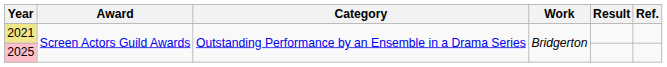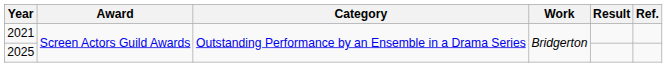(21, 33) khaki background -> (21, 33) no background
(21, 52) pink background -> (21, 52) no background
